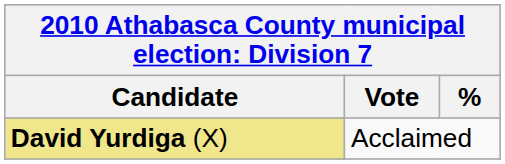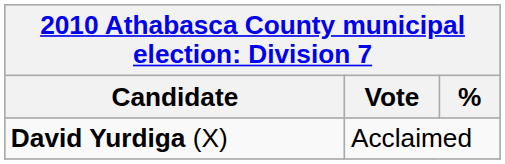(119, 138) khaki background -> (119, 138) no background
